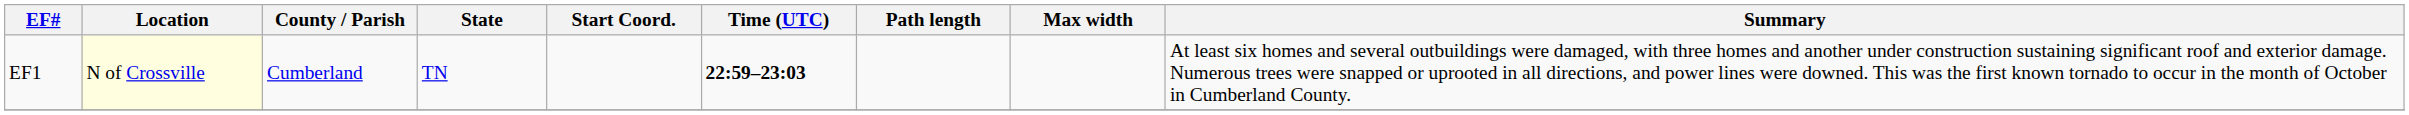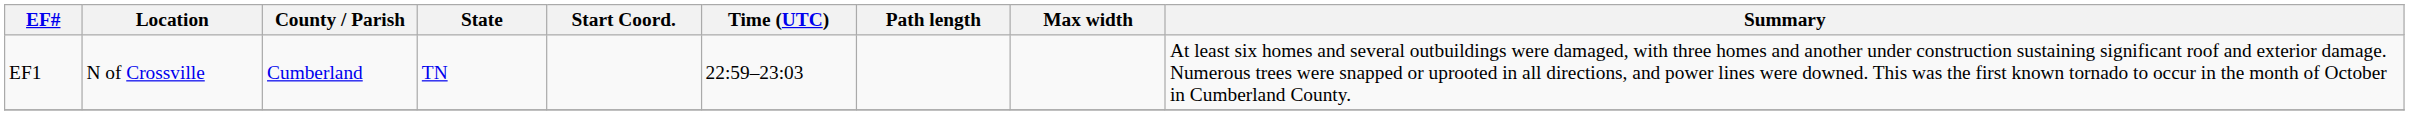(146, 72) lightyellow background -> (146, 72) no background
(756, 72) bold -> (755, 72) normal
